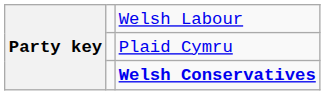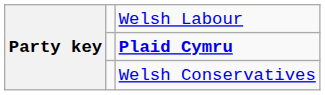(176, 47) normal -> (176, 47) bold
(217, 75) bold -> (217, 75) normal
